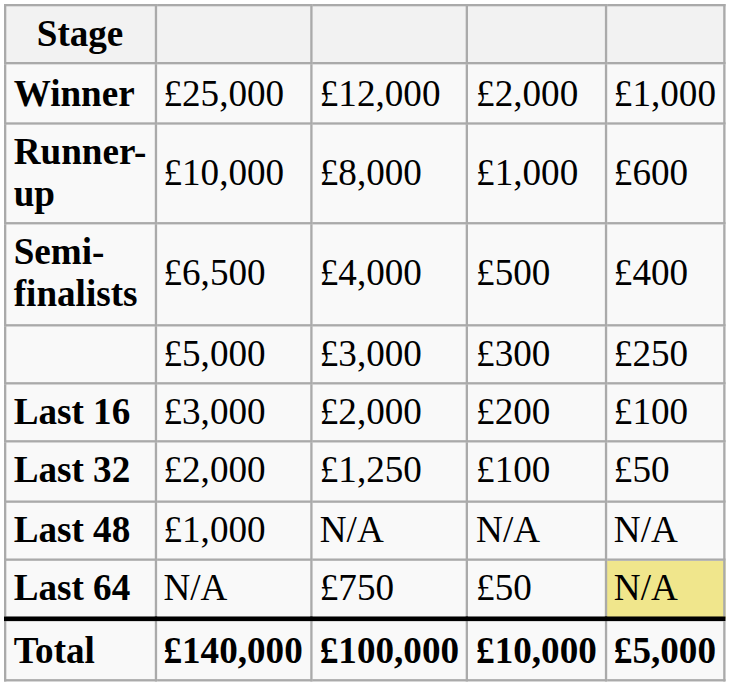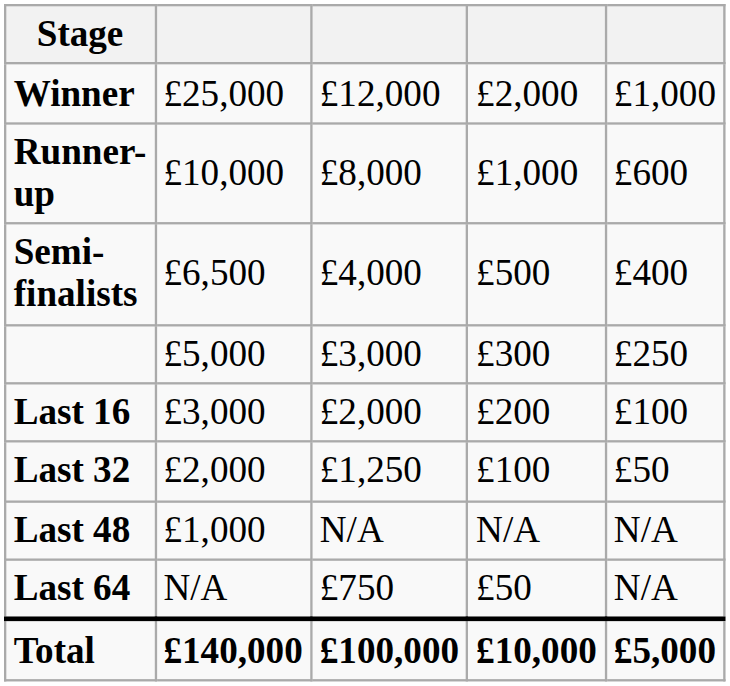(646, 588) khaki background -> (646, 588) no background
